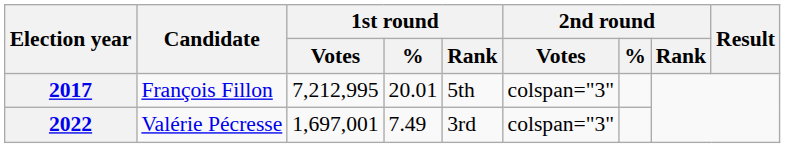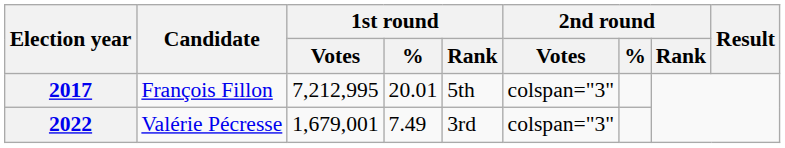(335, 124) 1,697,001 -> (335, 124) 1,679,001
